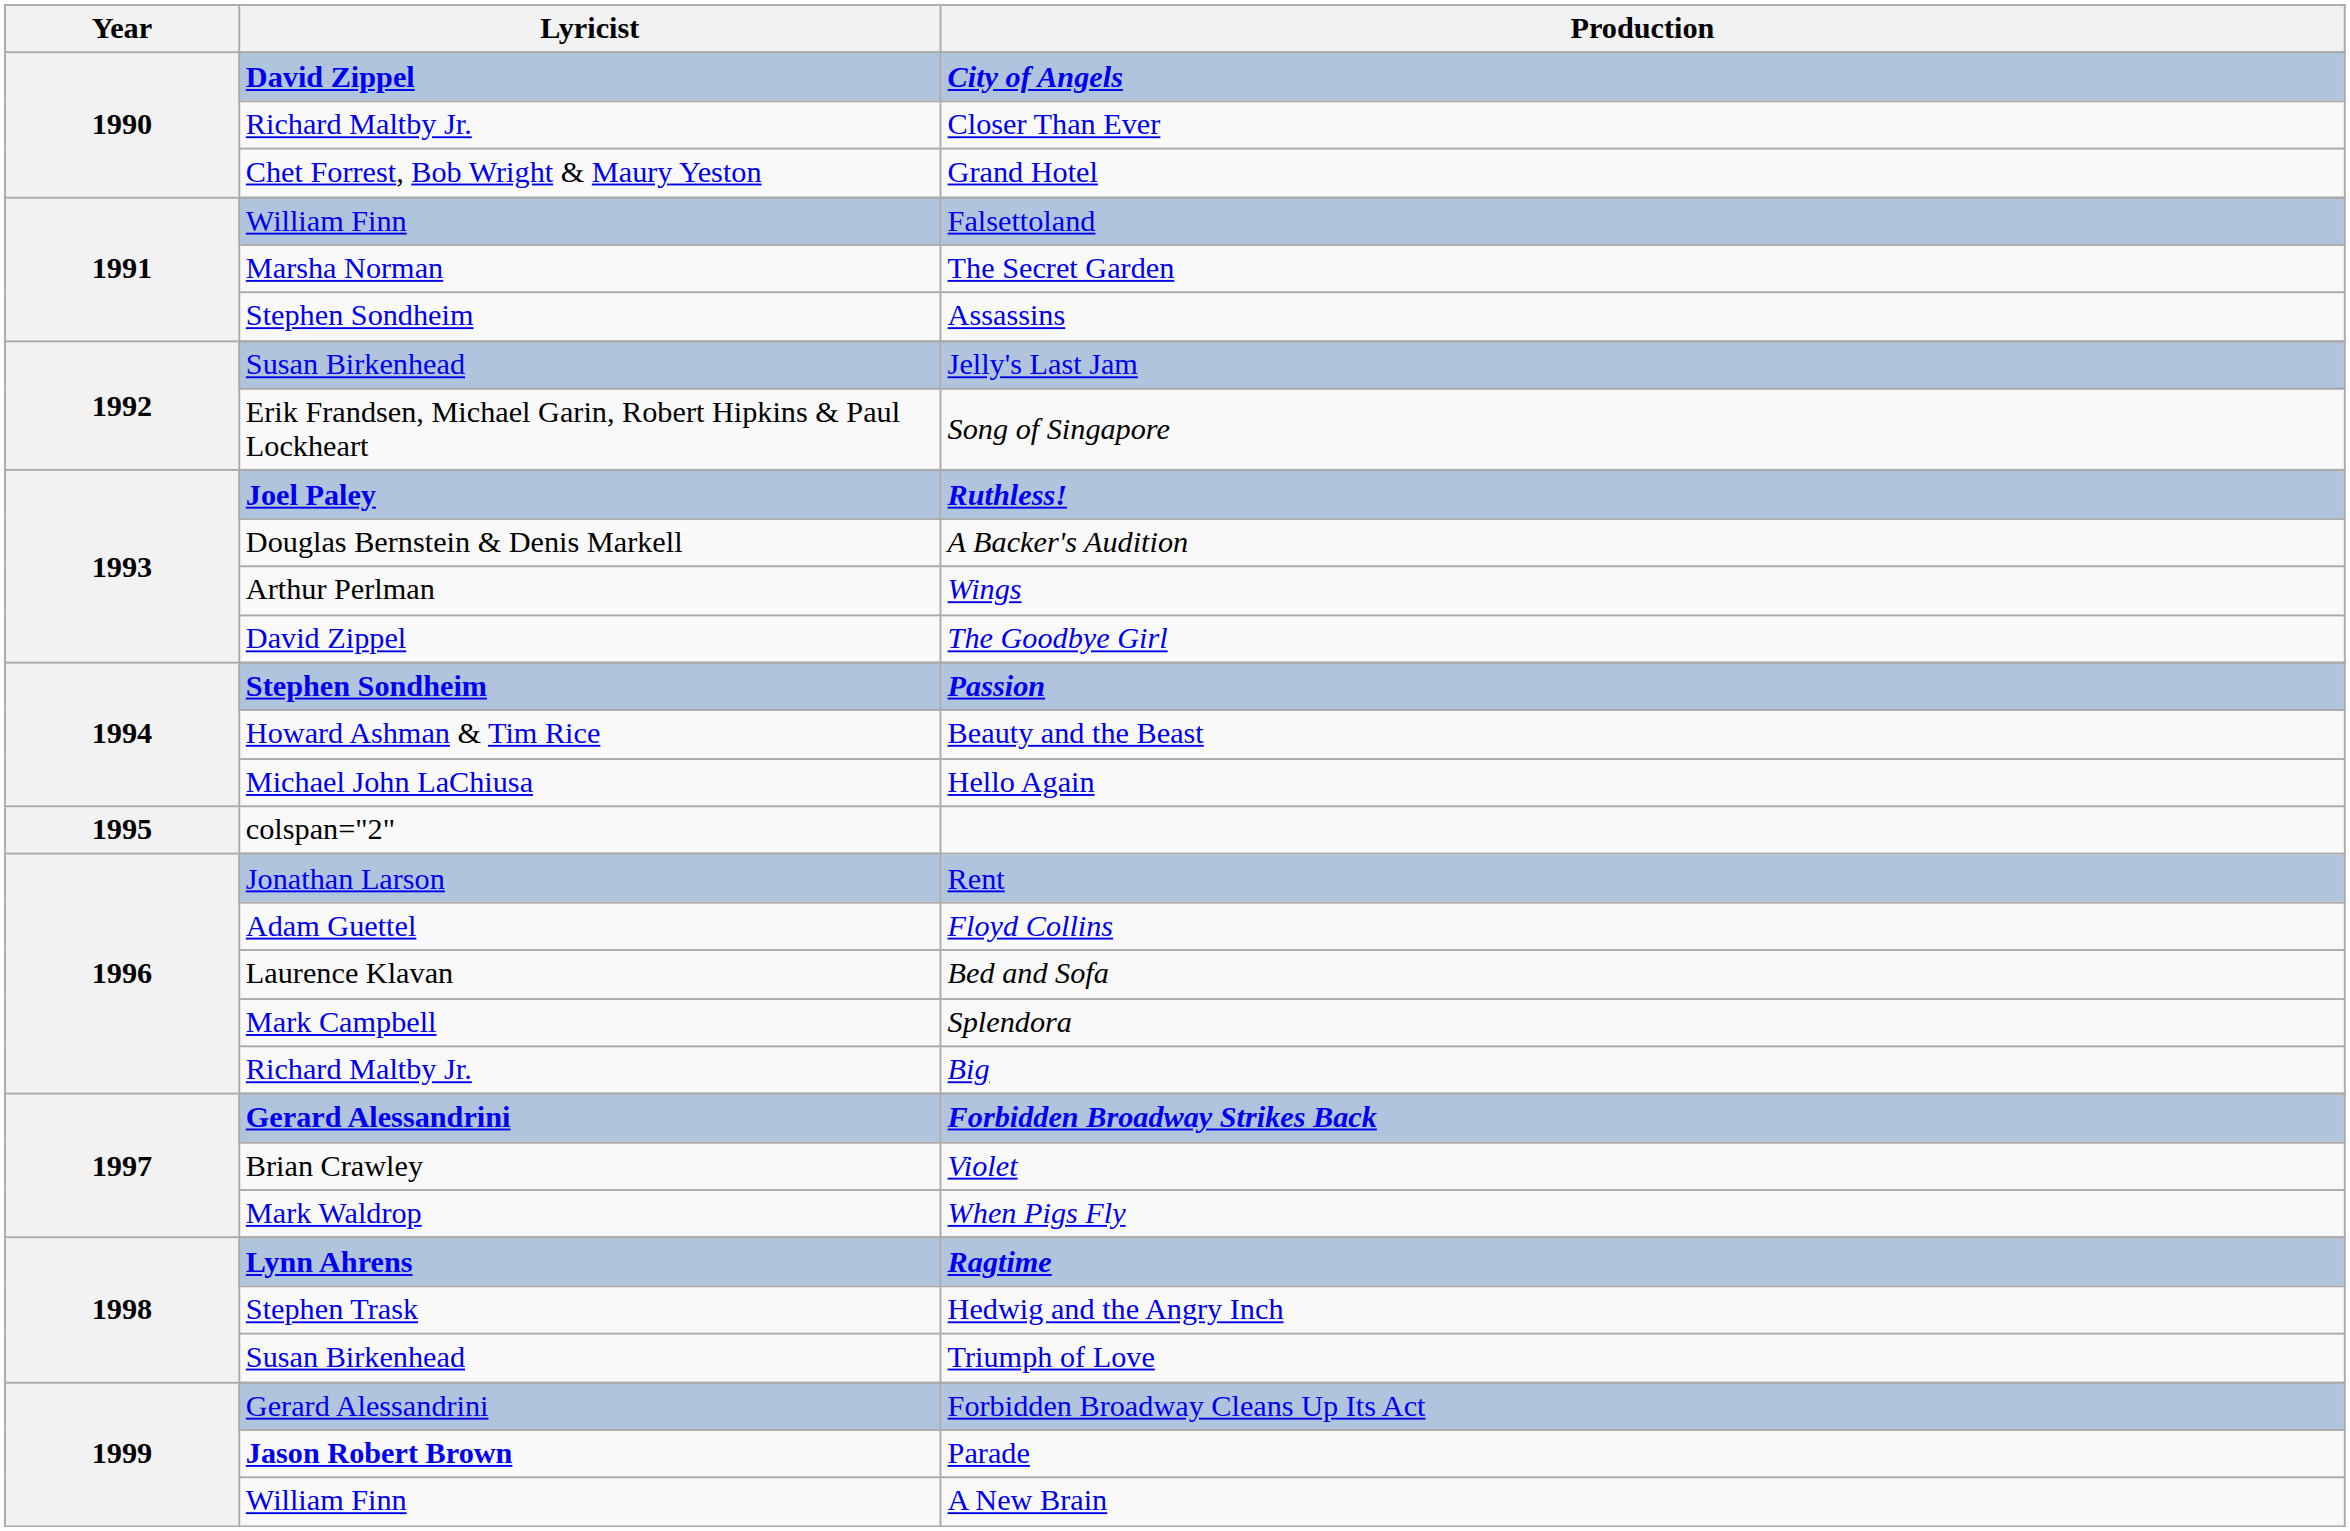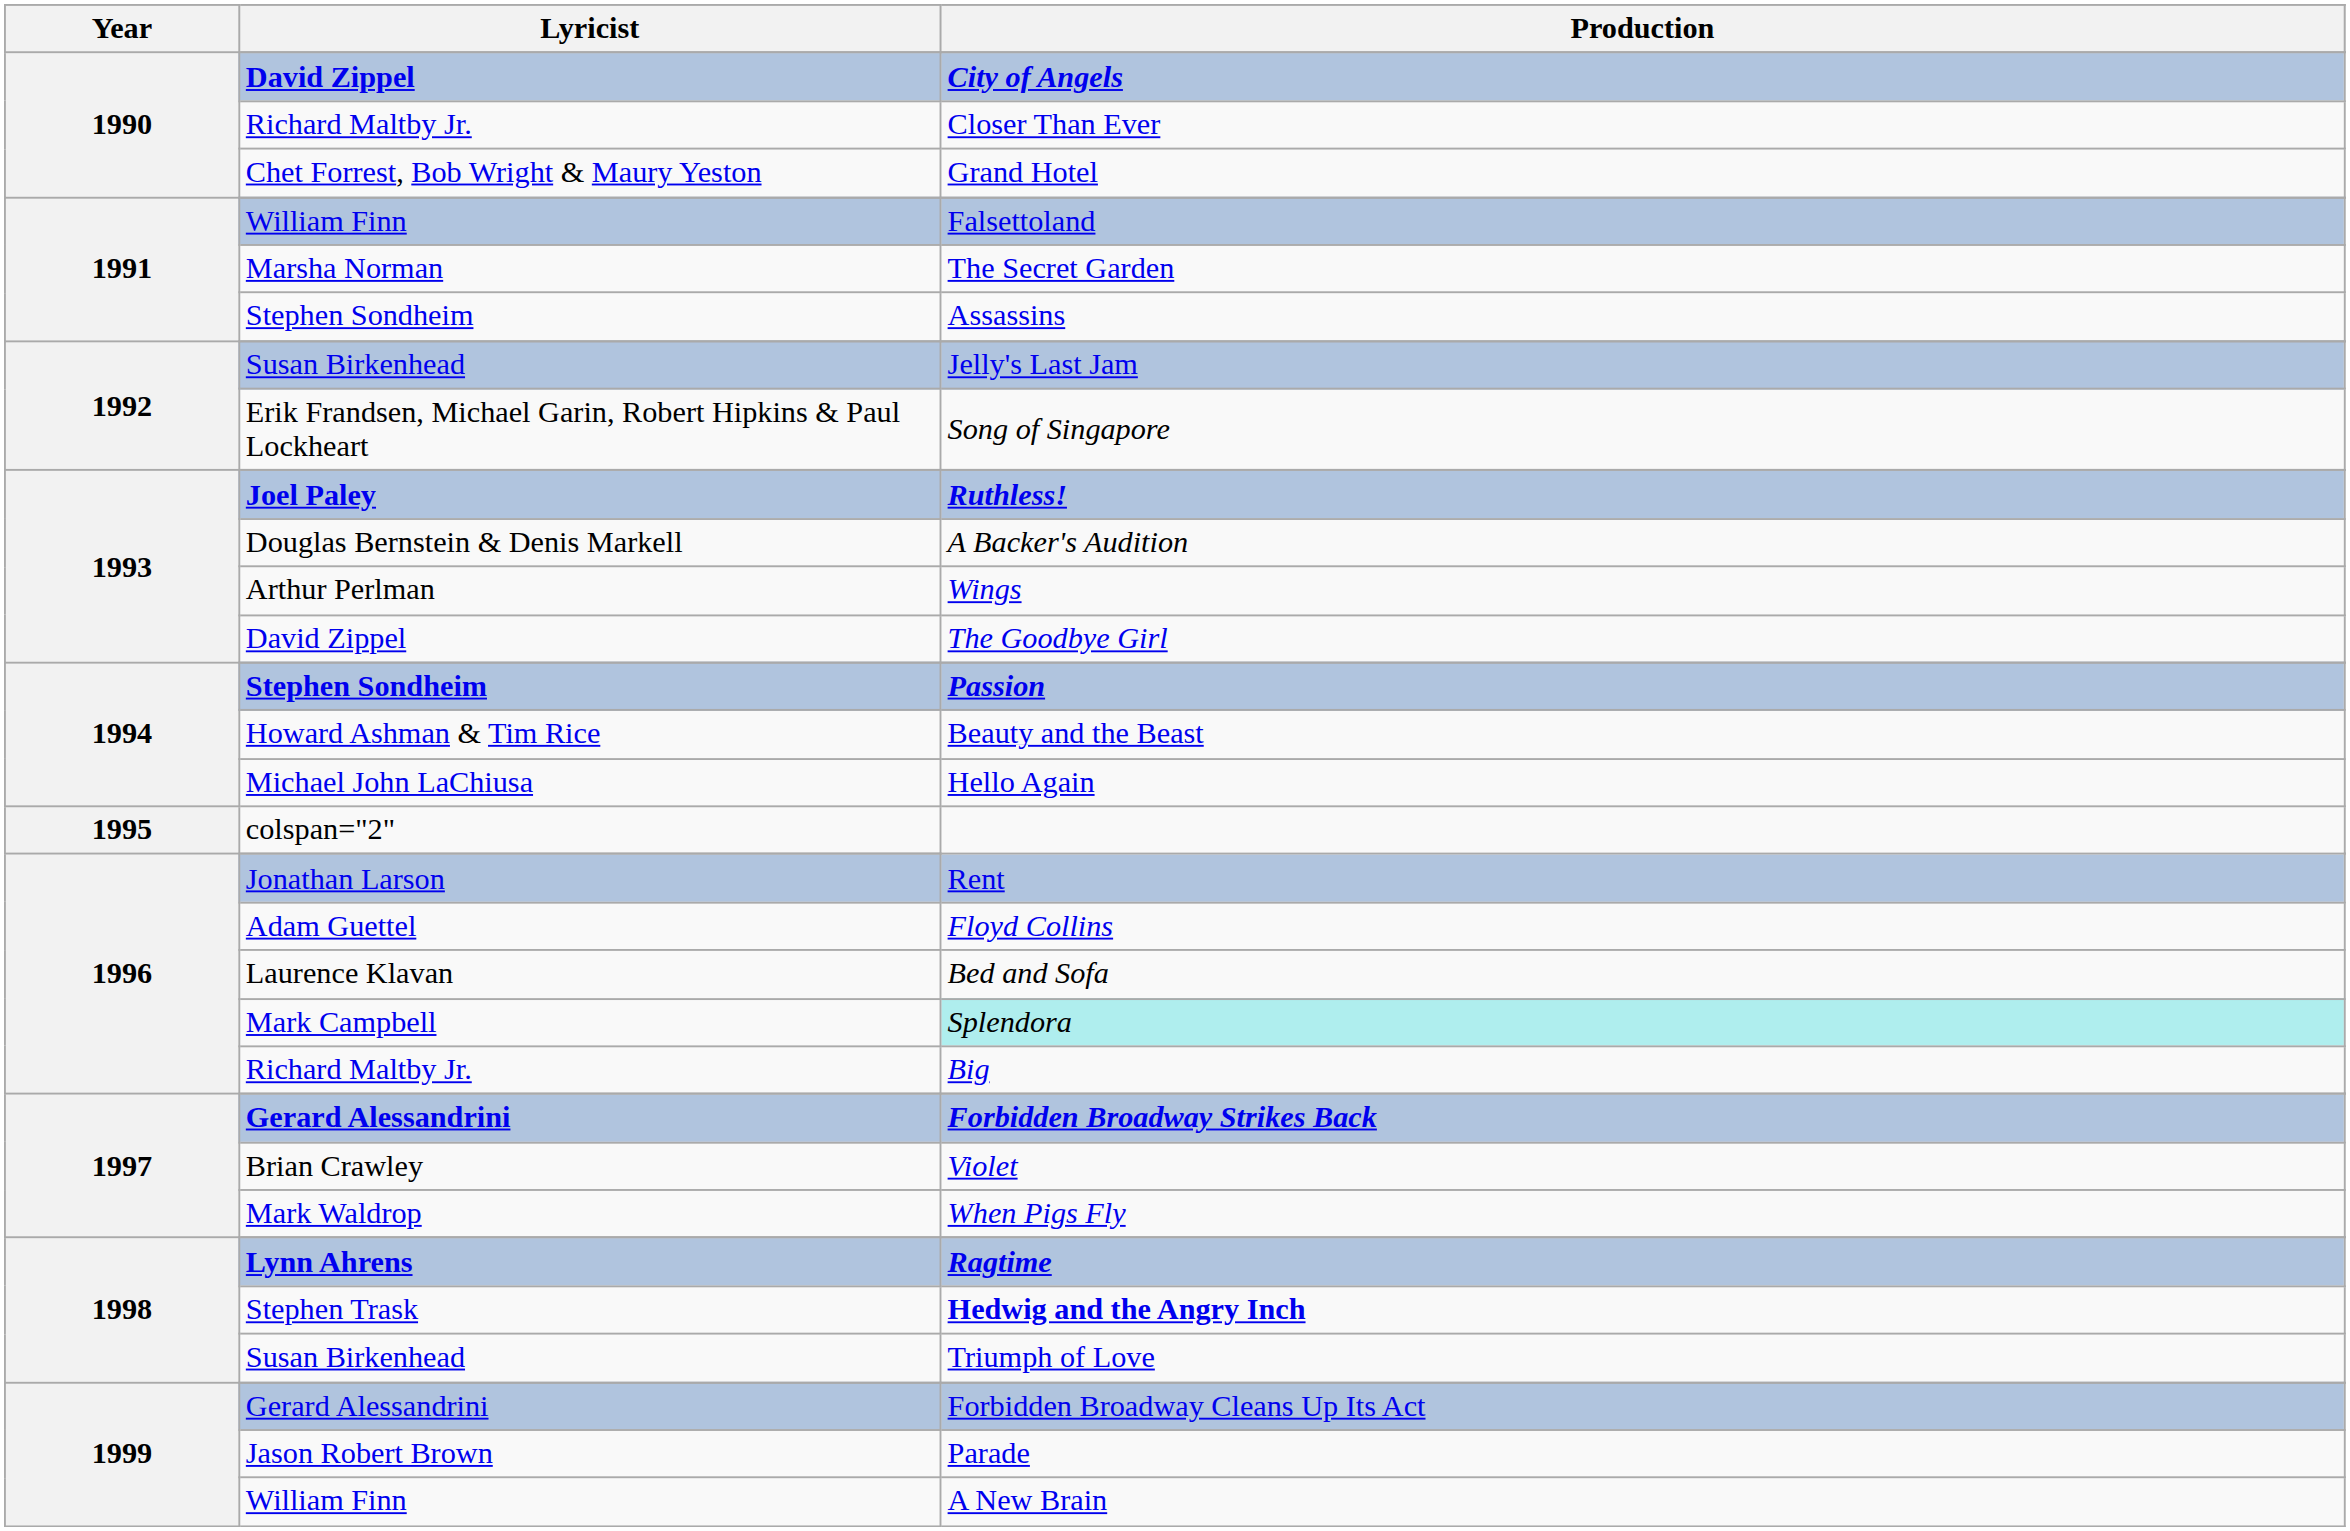(1010, 1021) no background -> (1010, 1021) paleturquoise background
(1116, 1309) normal -> (1127, 1309) bold
(379, 1453) bold -> (369, 1453) normal
